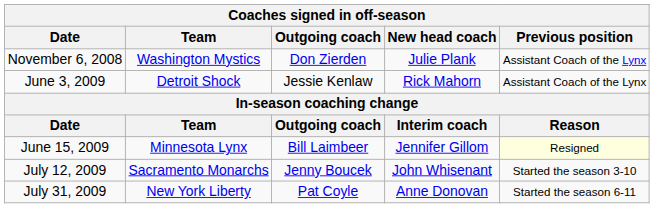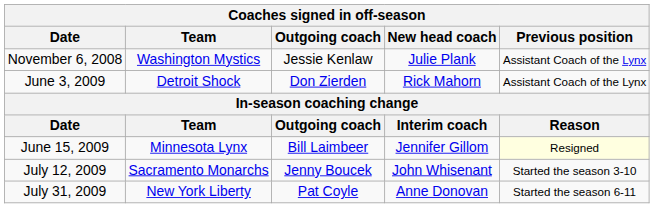(328, 59) Don Zierden -> (328, 59) Jessie Kenlaw
(328, 81) Jessie Kenlaw -> (328, 81) Don Zierden
